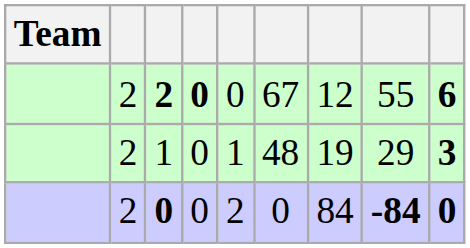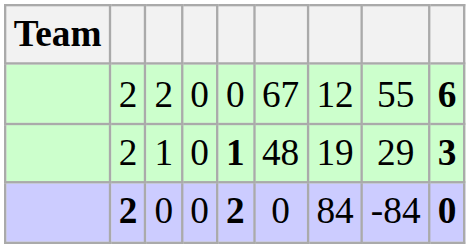(164, 93) bold -> (164, 93) normal
(200, 93) bold -> (200, 93) normal
(235, 152) normal -> (235, 152) bold
(128, 211) normal -> (128, 211) bold
(164, 211) bold -> (164, 211) normal
(235, 211) normal -> (235, 211) bold
(396, 211) bold -> (396, 211) normal
